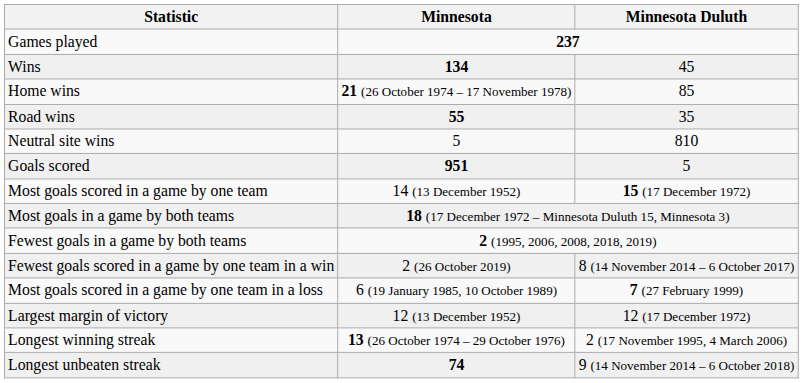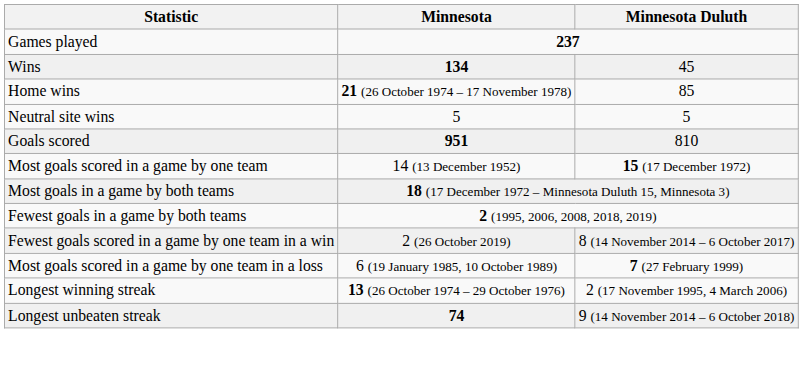- row: (41, 116)
(687, 141) 810 -> (687, 116) 5
(687, 166) 5 -> (687, 141) 810
- row: (88, 315)
